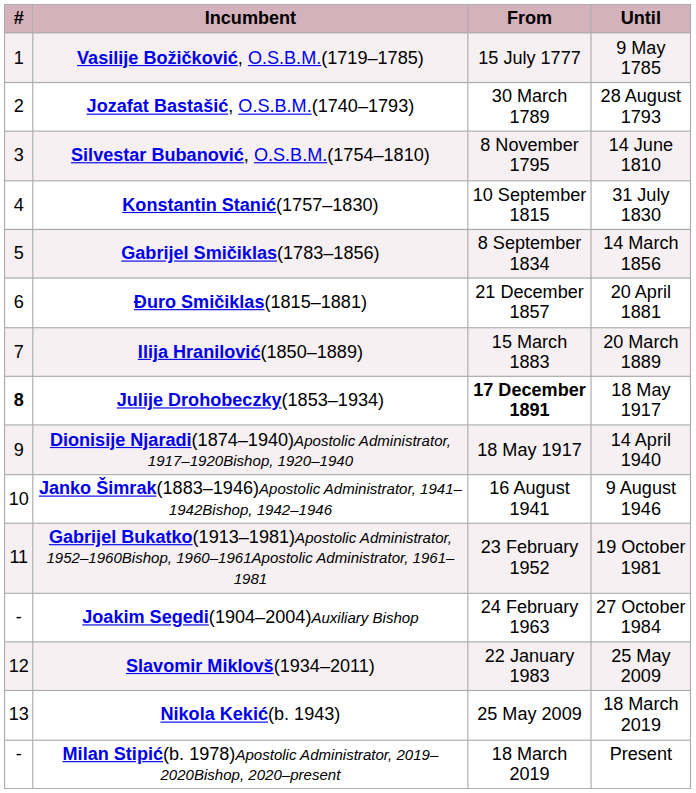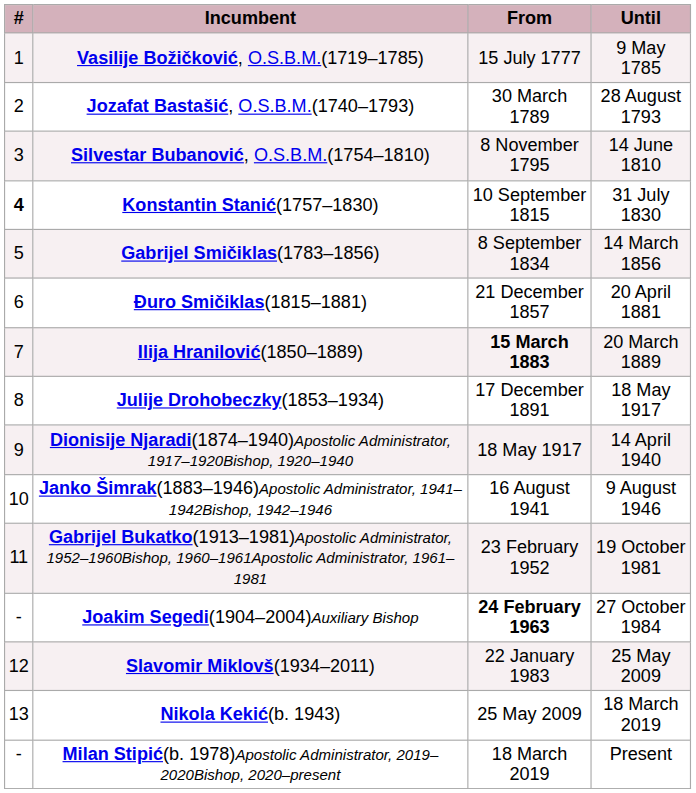(19, 204) normal -> (19, 204) bold
(530, 351) normal -> (530, 351) bold
(19, 400) bold -> (19, 400) normal
(530, 400) bold -> (530, 400) normal
(530, 617) normal -> (530, 617) bold
